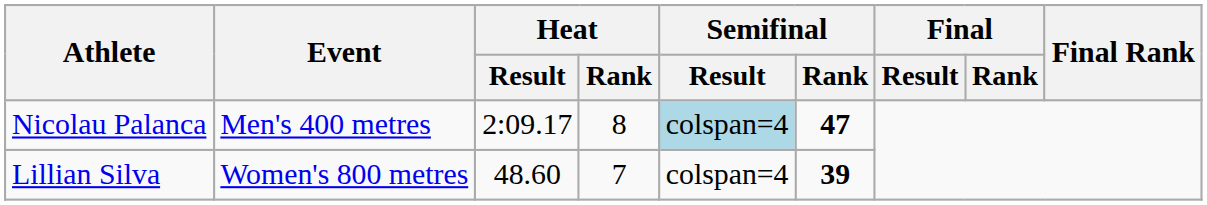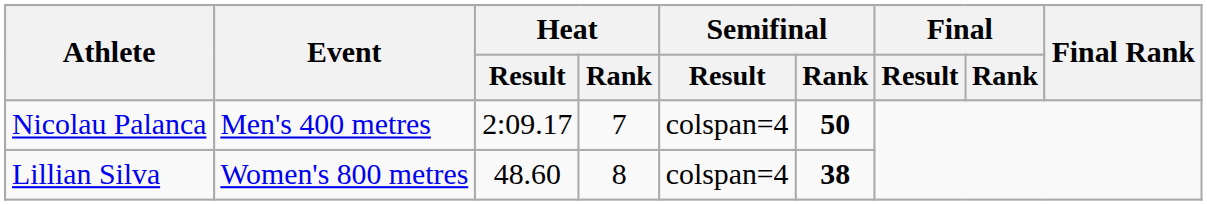(619, 125) 8 -> (619, 125) 7
(727, 125) lightblue background -> (727, 125) no background
(835, 125) 47 -> (835, 125) 50
(619, 174) 7 -> (619, 174) 8
(835, 174) 39 -> (835, 174) 38
